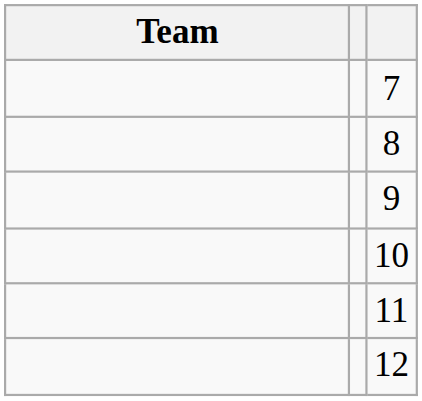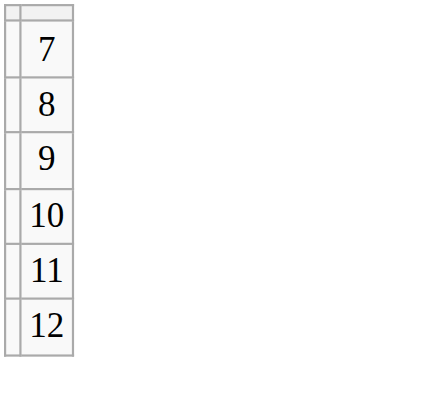- column: (177, 32)
